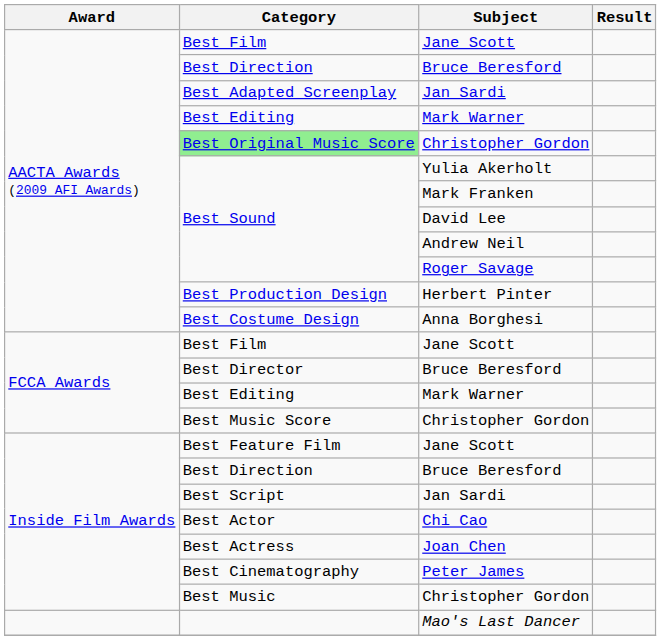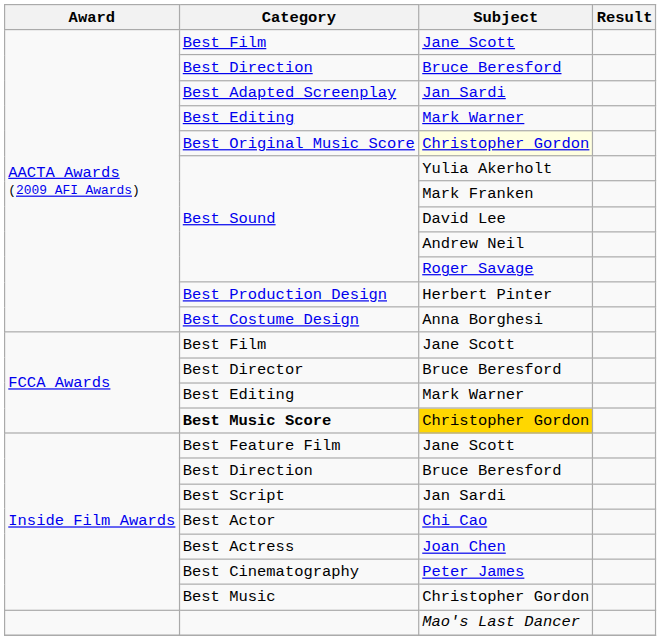(299, 143) lightgreen background -> (299, 143) no background
(506, 143) no background -> (506, 143) lightyellow background
(257, 421) normal -> (257, 421) bold
(506, 421) no background -> (506, 421) gold background
